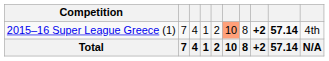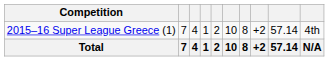(231, 30) lightsalmon background -> (231, 30) no background
(259, 30) bold -> (259, 30) normal
(284, 30) bold -> (284, 30) normal
